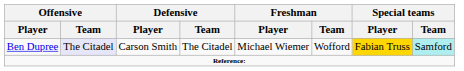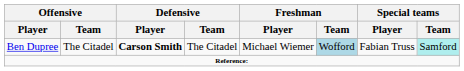(88, 47) lavender background -> (88, 47) no background
(148, 47) normal -> (150, 47) bold
(332, 47) no background -> (337, 47) lightblue background
(382, 47) gold background -> (387, 47) no background
